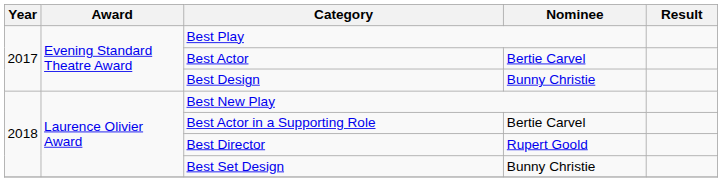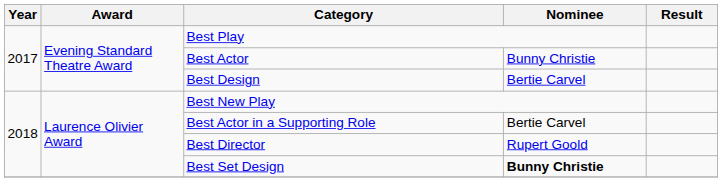(546, 58) Bertie Carvel -> (551, 58) Bunny Christie
(551, 79) Bunny Christie -> (546, 79) Bertie Carvel
(551, 166) normal -> (555, 166) bold
